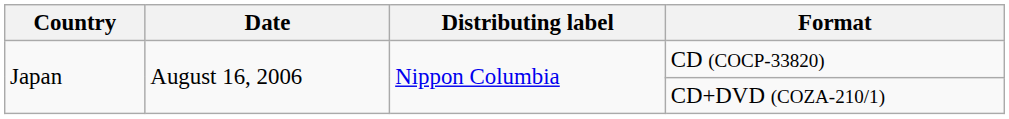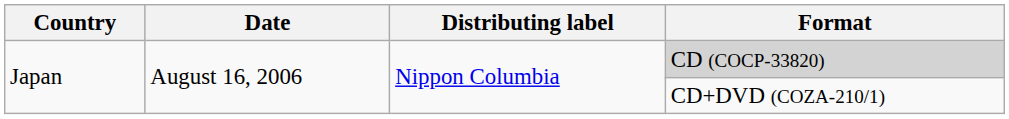(748, 58) no background -> (748, 58) lightgrey background
